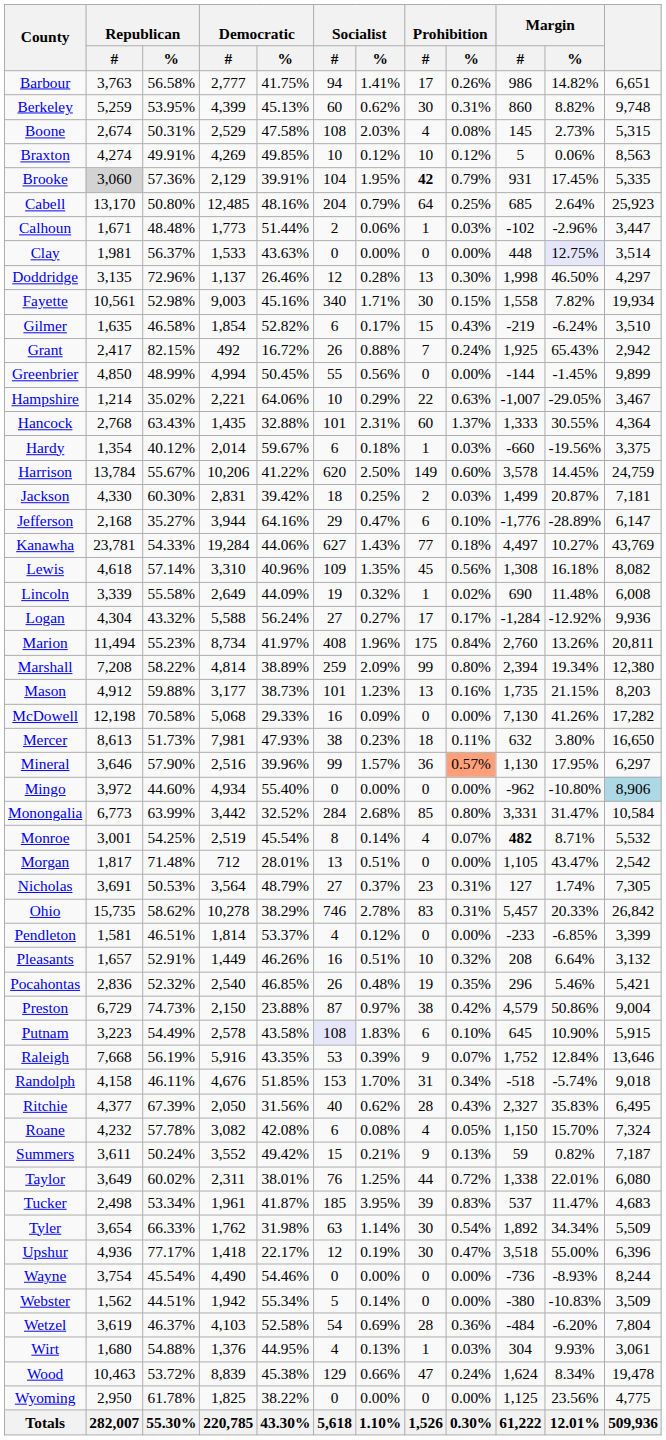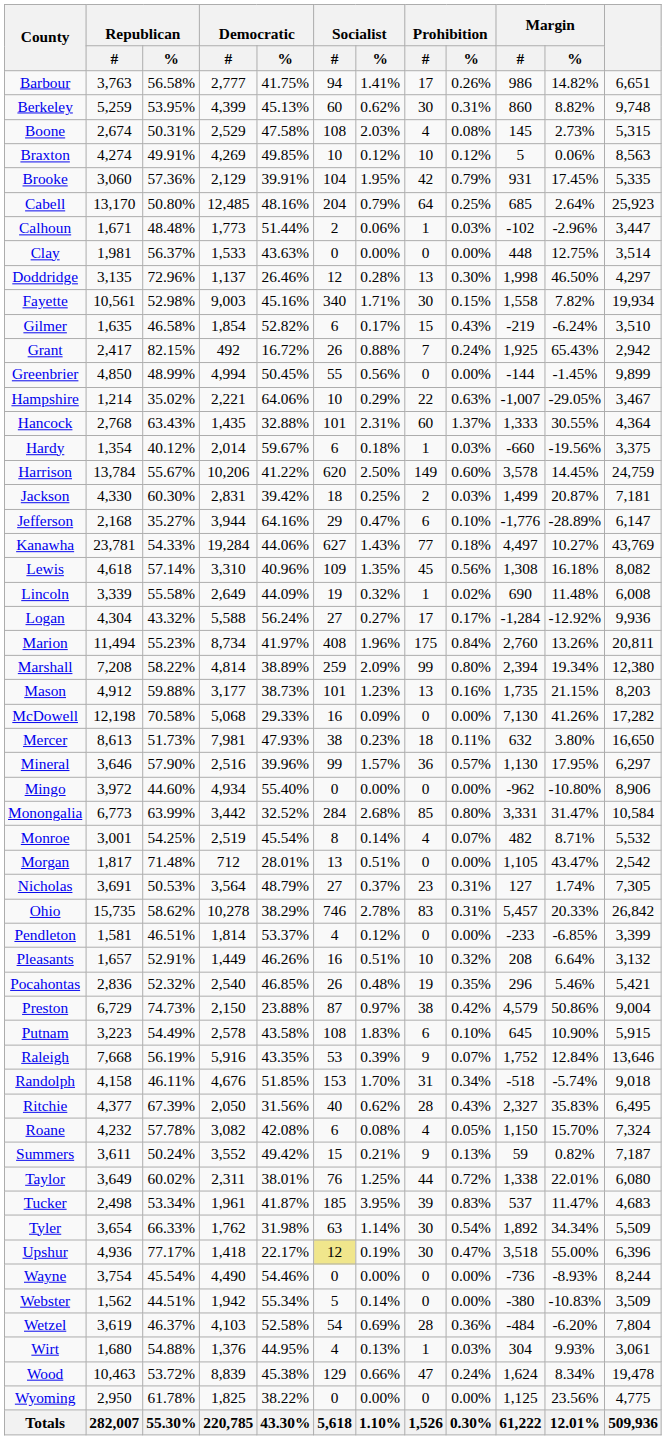(114, 180) lightgrey background -> (114, 180) no background
(426, 180) bold -> (426, 180) normal
(575, 253) lavender background -> (575, 253) no background
(471, 764) lightsalmon background -> (471, 764) no background
(633, 789) lightblue background -> (633, 789) no background
(520, 837) bold -> (520, 837) normal
(335, 1032) lavender background -> (335, 1032) no background
(335, 1251) no background -> (335, 1251) khaki background
